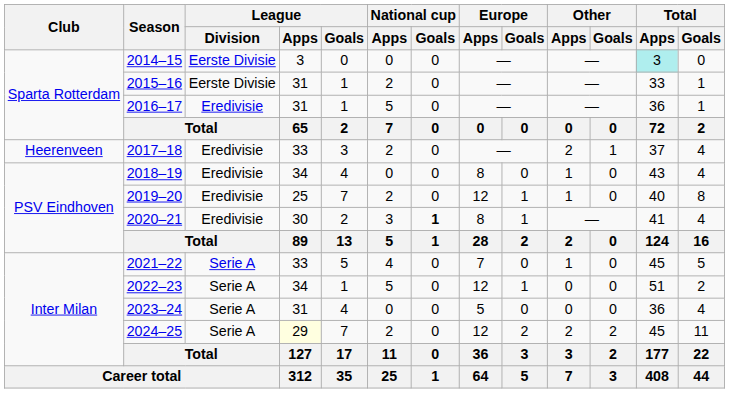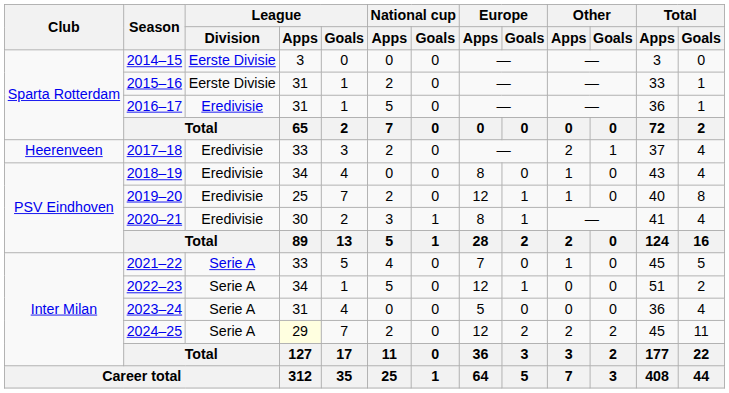(657, 60) paleturquoise background -> (657, 60) no background
(435, 219) bold -> (435, 219) normal
